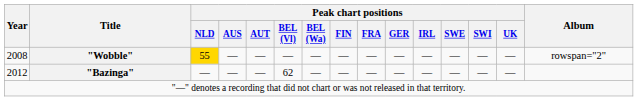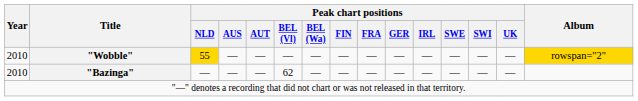(17, 55) 2008 -> (17, 55) 2010
(579, 55) no background -> (579, 55) gold background
(17, 72) 2012 -> (17, 72) 2010
